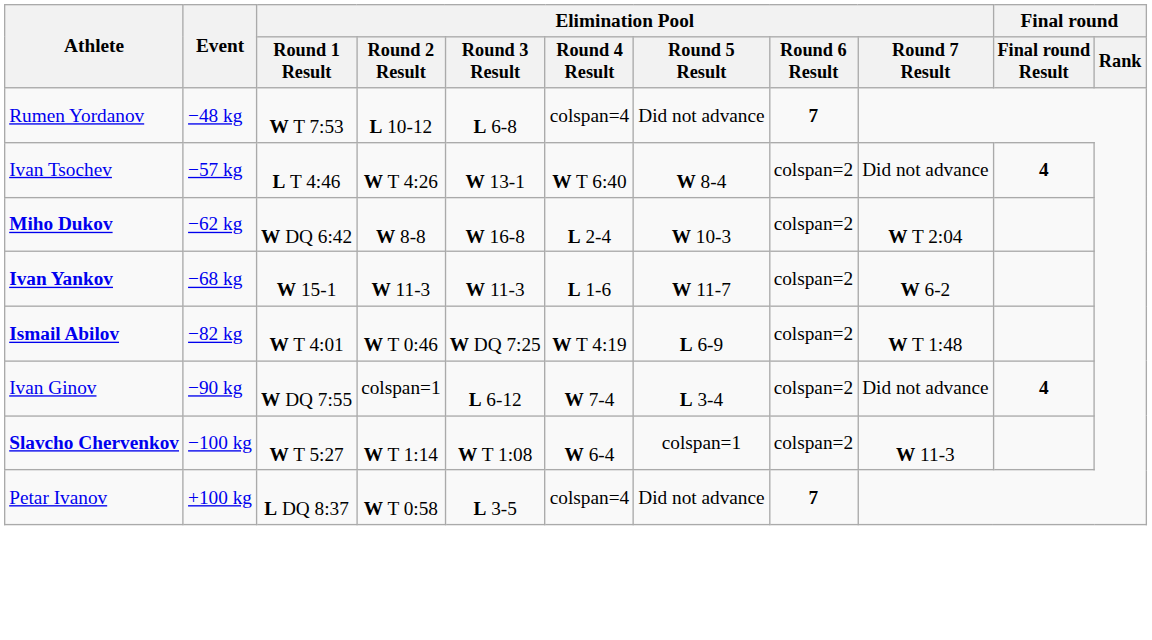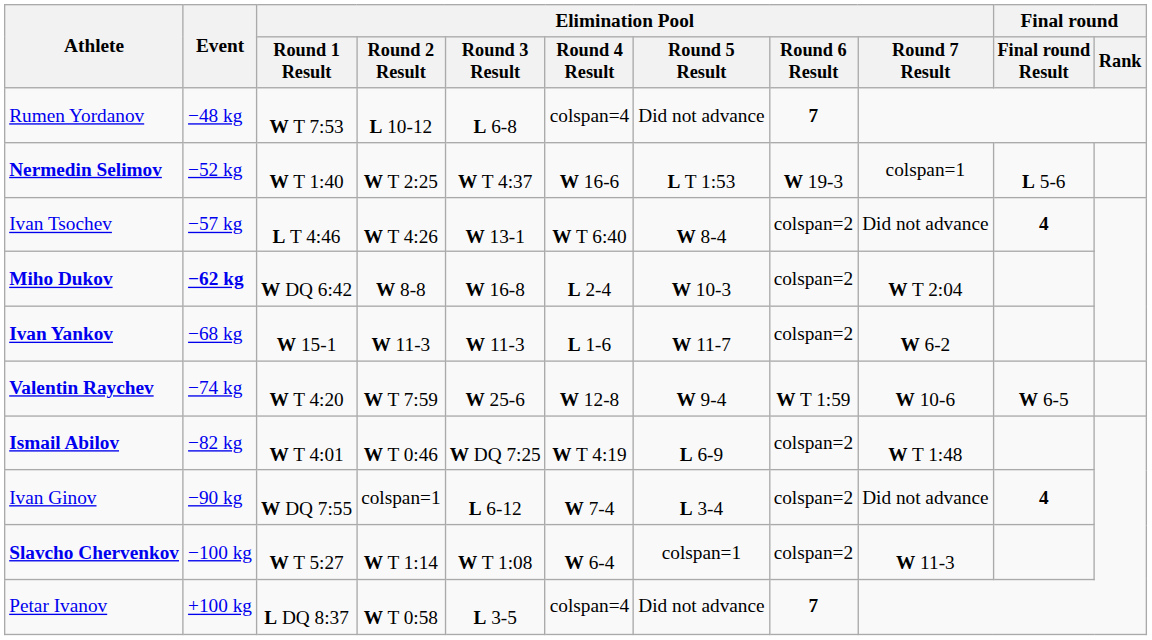+ row: (86, 170)
(215, 224) normal -> (216, 279) bold
+ row: (81, 388)
